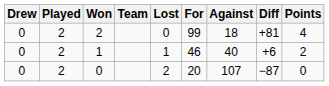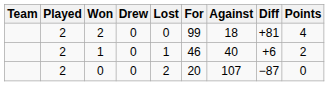columns swapped: (133, 14) <-> (22, 14)
